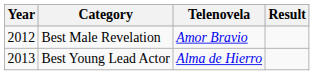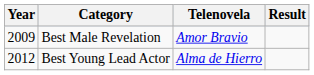(21, 37) 2012 -> (21, 37) 2009
(21, 59) 2013 -> (21, 59) 2012
